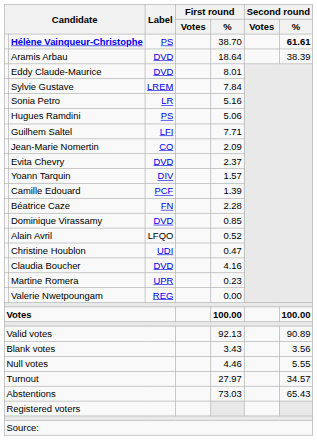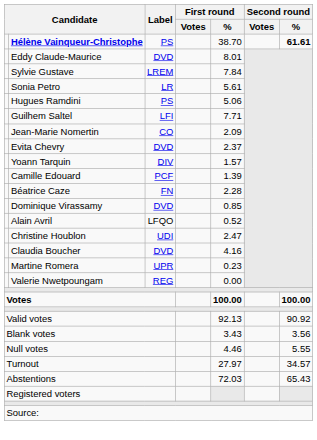- row: (39, 57)
(233, 101) 5.16 -> (233, 87) 5.61
(233, 251) 0.47 -> (233, 236) 2.47
(299, 334) 90.89 -> (299, 319) 90.92
(230, 394) 73.03 -> (230, 379) 72.03
